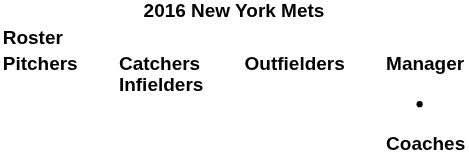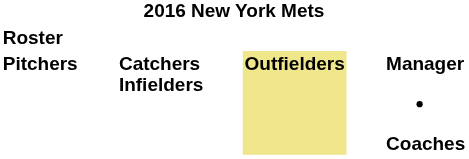(295, 63) no background -> (295, 63) khaki background
